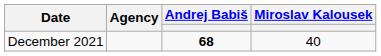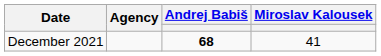(313, 40) 40 -> (313, 40) 41
